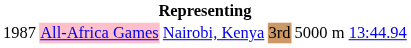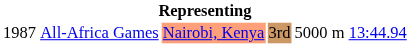(99, 33) pink background -> (99, 33) no background
(214, 33) no background -> (214, 33) lightsalmon background
